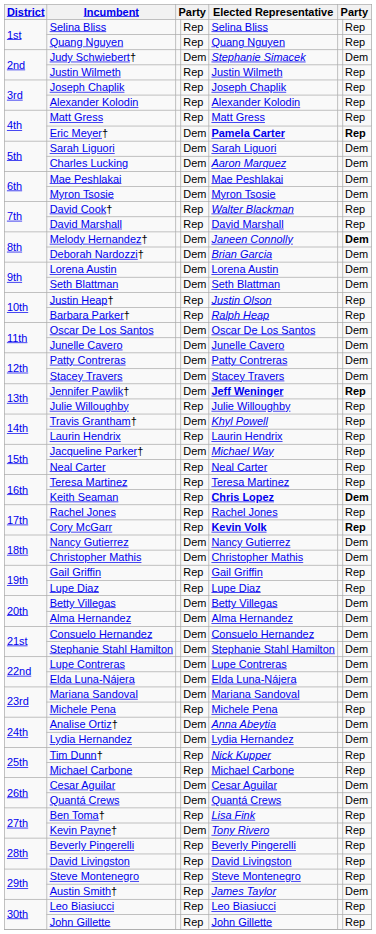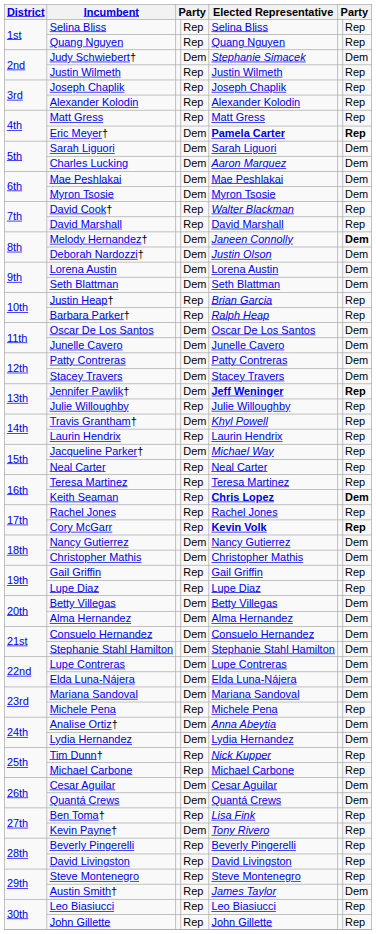(242, 254) Brian Garcia -> (242, 254) Justin Olson
(242, 300) Justin Olson -> (242, 300) Brian Garcia
